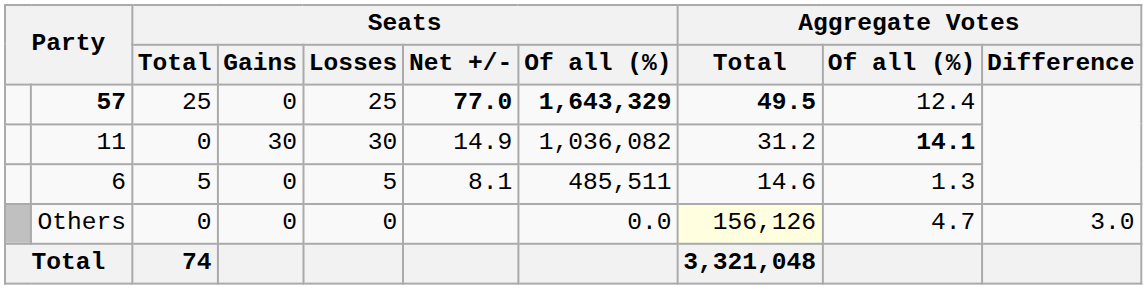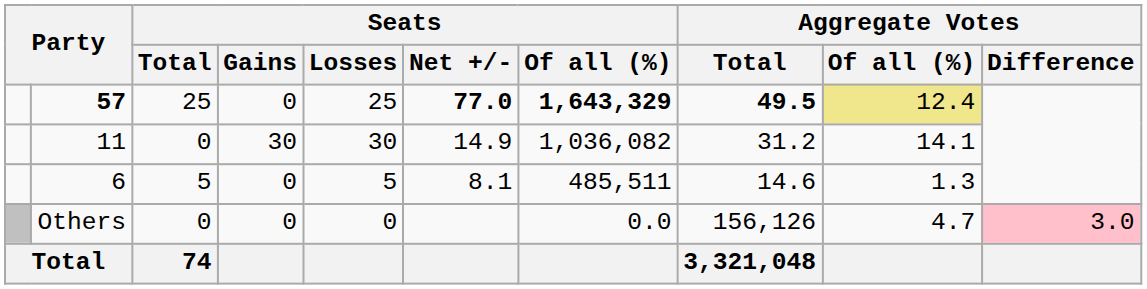(946, 105) no background -> (946, 105) khaki background
(946, 144) bold -> (946, 144) normal
(764, 224) lightyellow background -> (764, 224) no background
(1112, 224) no background -> (1112, 224) pink background
